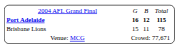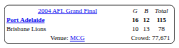(135, 29) 15 -> (135, 29) 10
(146, 29) 11 -> (146, 29) 13
